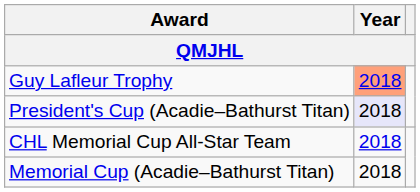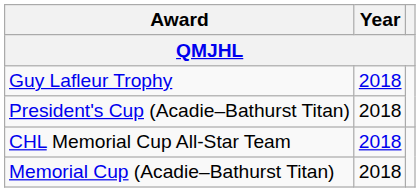(380, 80) lightsalmon background -> (380, 80) no background
(380, 111) lavender background -> (380, 111) no background
